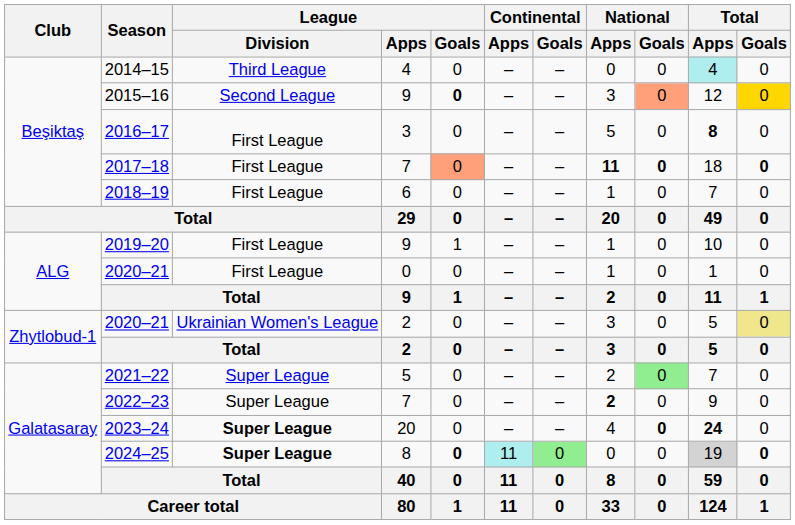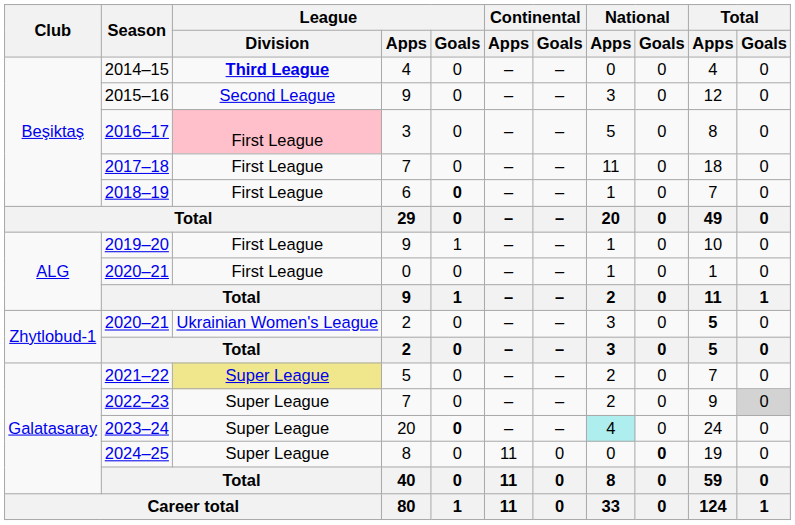(277, 69) normal -> (277, 69) bold
(713, 69) paleturquoise background -> (713, 69) no background
(457, 95) bold -> (457, 95) normal
(662, 95) lightsalmon background -> (662, 95) no background
(764, 95) gold background -> (764, 95) no background
(277, 140) no background -> (277, 140) pink background
(713, 131) bold -> (713, 131) normal
(457, 166) lightsalmon background -> (457, 166) no background
(611, 166) bold -> (611, 166) normal
(662, 166) bold -> (662, 166) normal
(764, 166) bold -> (764, 166) normal
(457, 192) normal -> (457, 192) bold
(713, 323) normal -> (713, 323) bold
(764, 323) khaki background -> (764, 323) no background
(277, 375) no background -> (277, 375) khaki background
(662, 375) lightgreen background -> (662, 375) no background
(611, 402) bold -> (611, 402) normal
(764, 402) no background -> (764, 402) lightgrey background
(277, 428) bold -> (277, 428) normal
(457, 428) normal -> (457, 428) bold
(611, 428) no background -> (611, 428) paleturquoise background
(662, 428) bold -> (662, 428) normal
(713, 428) bold -> (713, 428) normal
(277, 454) bold -> (277, 454) normal
(457, 454) bold -> (457, 454) normal
(509, 454) paleturquoise background -> (509, 454) no background
(560, 454) lightgreen background -> (560, 454) no background
(662, 454) normal -> (662, 454) bold
(713, 454) lightgrey background -> (713, 454) no background
(764, 454) bold -> (764, 454) normal
